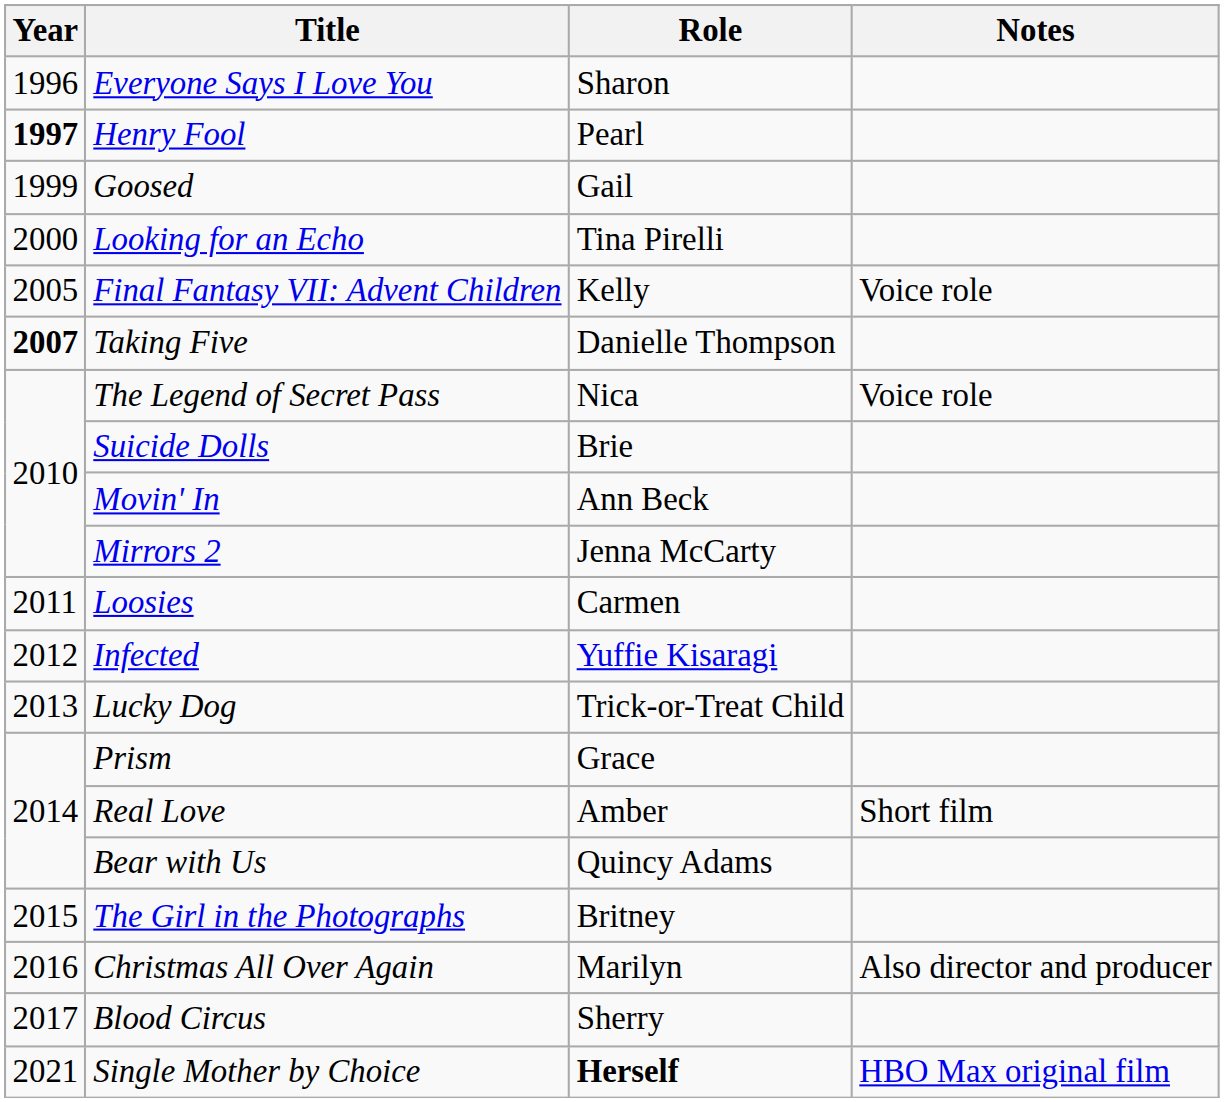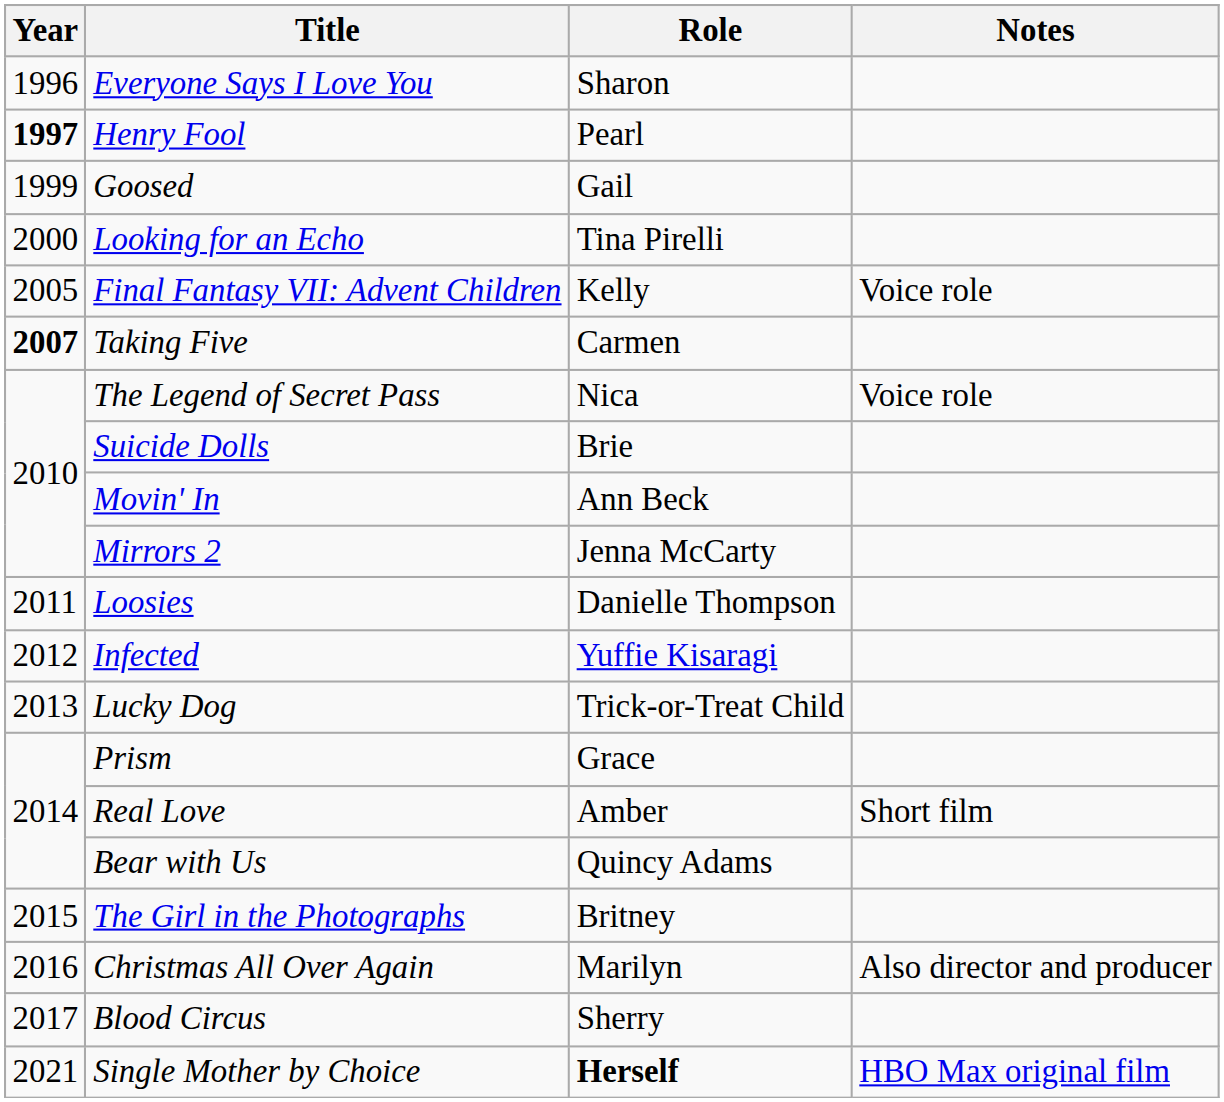(706, 342) Danielle Thompson -> (629, 342) Carmen
(629, 602) Carmen -> (706, 602) Danielle Thompson
